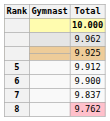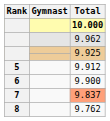(88, 95) no background -> (88, 95) lightsalmon background
(88, 109) pink background -> (88, 109) no background
